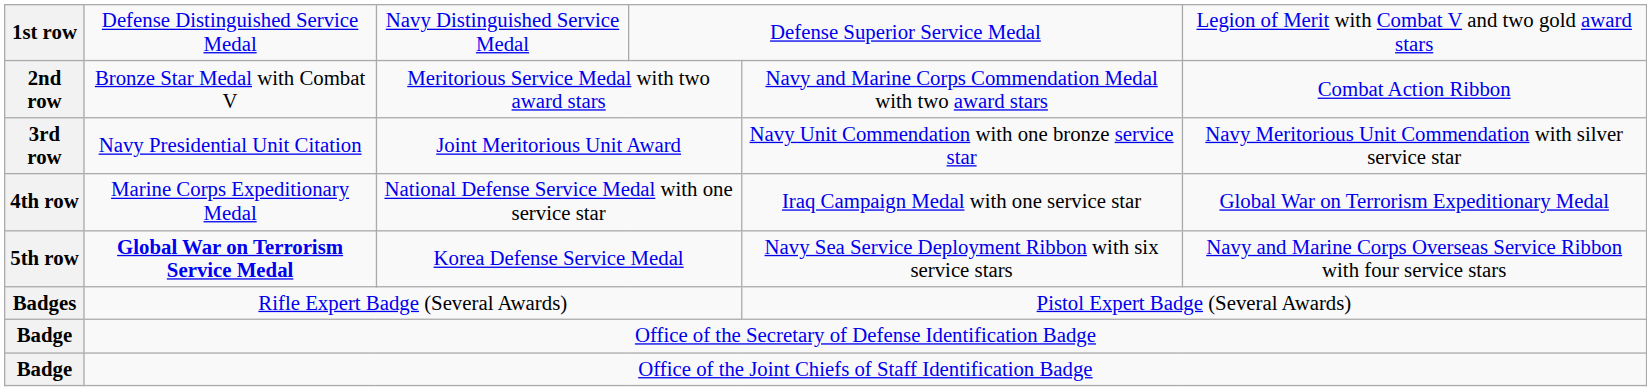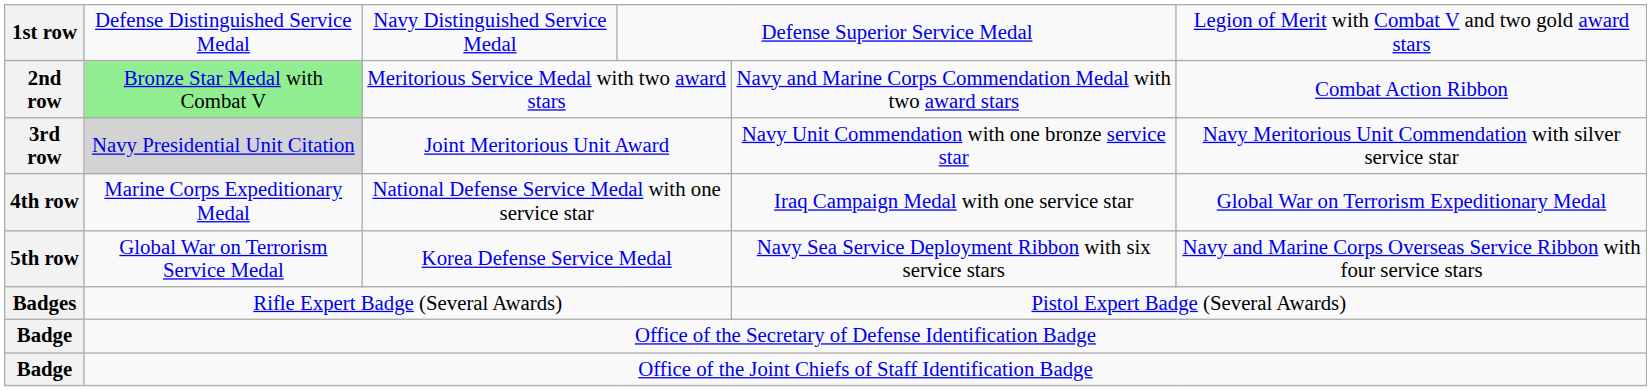(230, 89) no background -> (223, 89) lightgreen background
(230, 145) no background -> (223, 145) lightgrey background
(230, 258) bold -> (223, 258) normal
